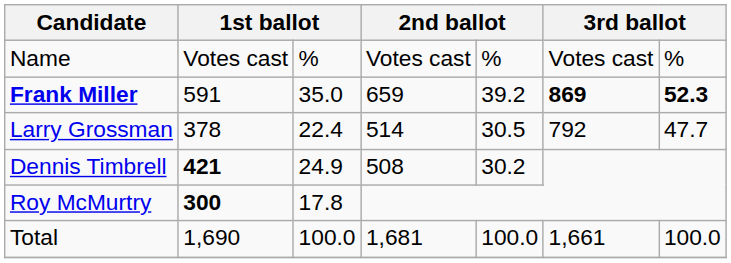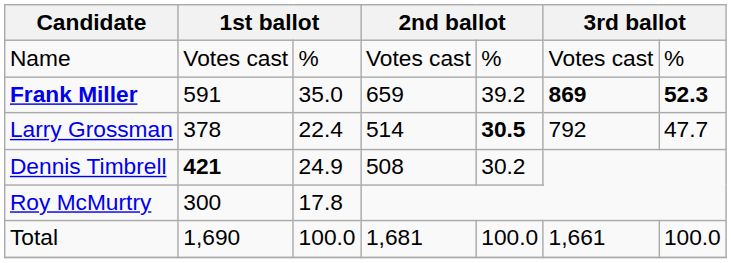(503, 130) normal -> (503, 130) bold
(202, 202) bold -> (202, 202) normal
